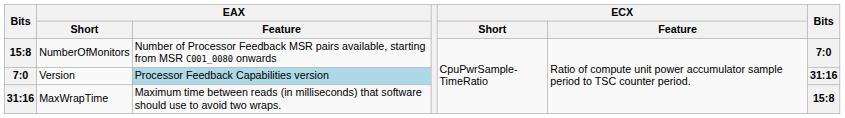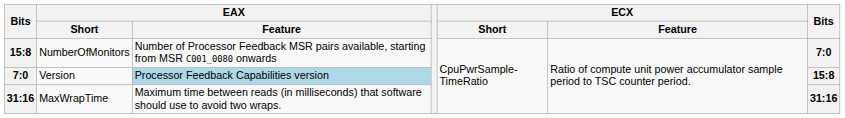(824, 76) 31:16 -> (824, 76) 15:8
(824, 99) 15:8 -> (824, 99) 31:16
